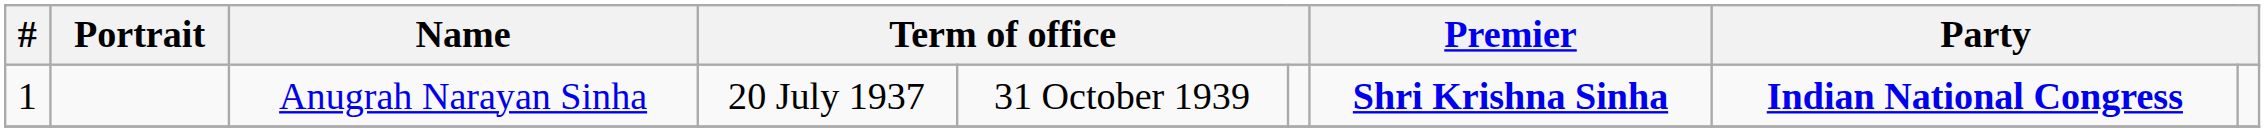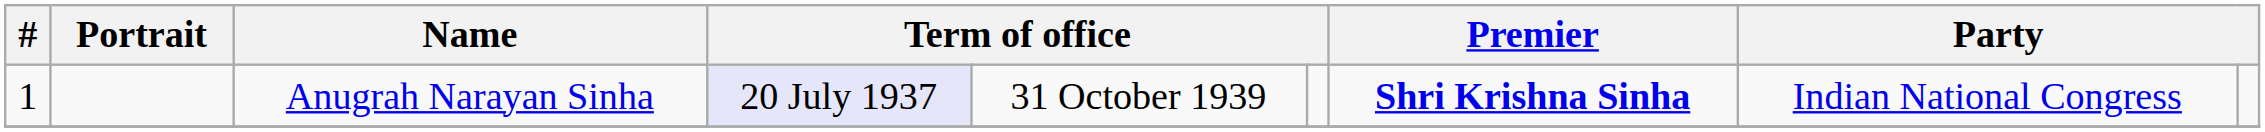(826, 95) no background -> (839, 95) lavender background
(1975, 95) bold -> (1987, 95) normal
